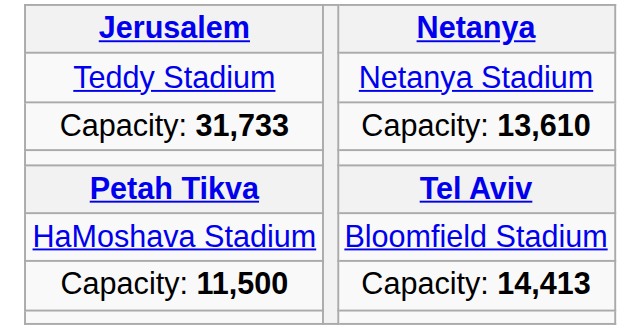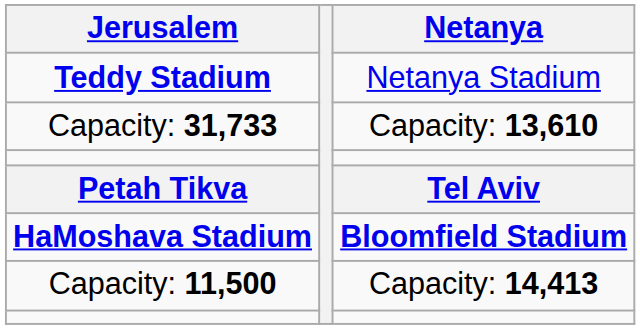(174, 77) normal -> (163, 77) bold
(174, 236) normal -> (163, 236) bold
(476, 236) normal -> (484, 236) bold
